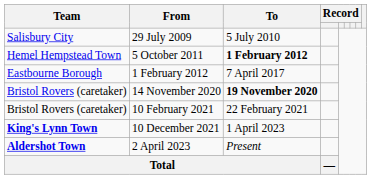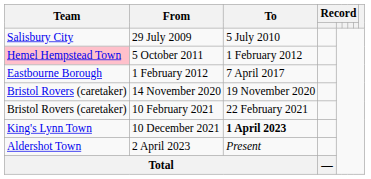(64, 55) no background -> (64, 55) pink background
(267, 55) bold -> (264, 55) normal
(272, 92) bold -> (271, 92) normal
(52, 128) bold -> (49, 128) normal
(255, 128) normal -> (256, 128) bold
(46, 146) bold -> (44, 146) normal
